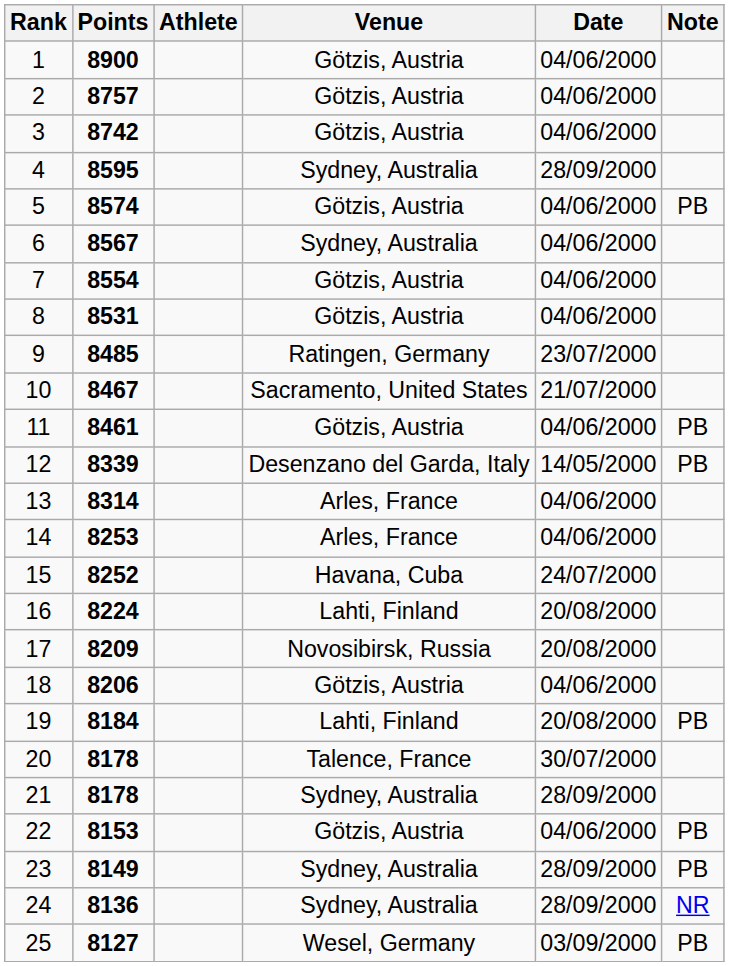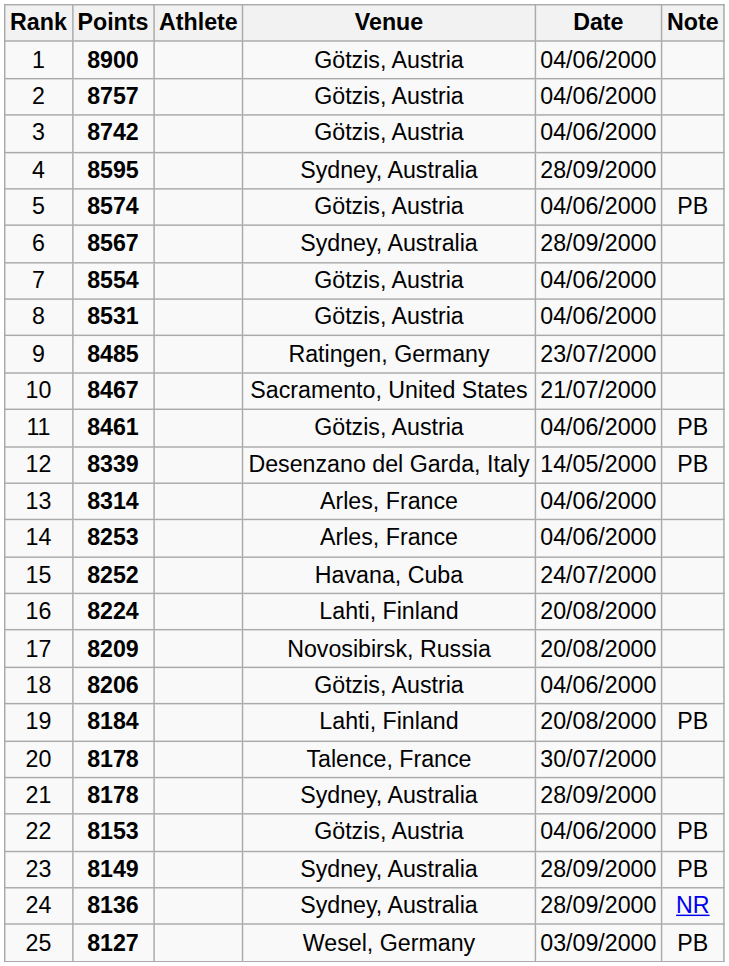(598, 243) 04/06/2000 -> (598, 243) 28/09/2000
